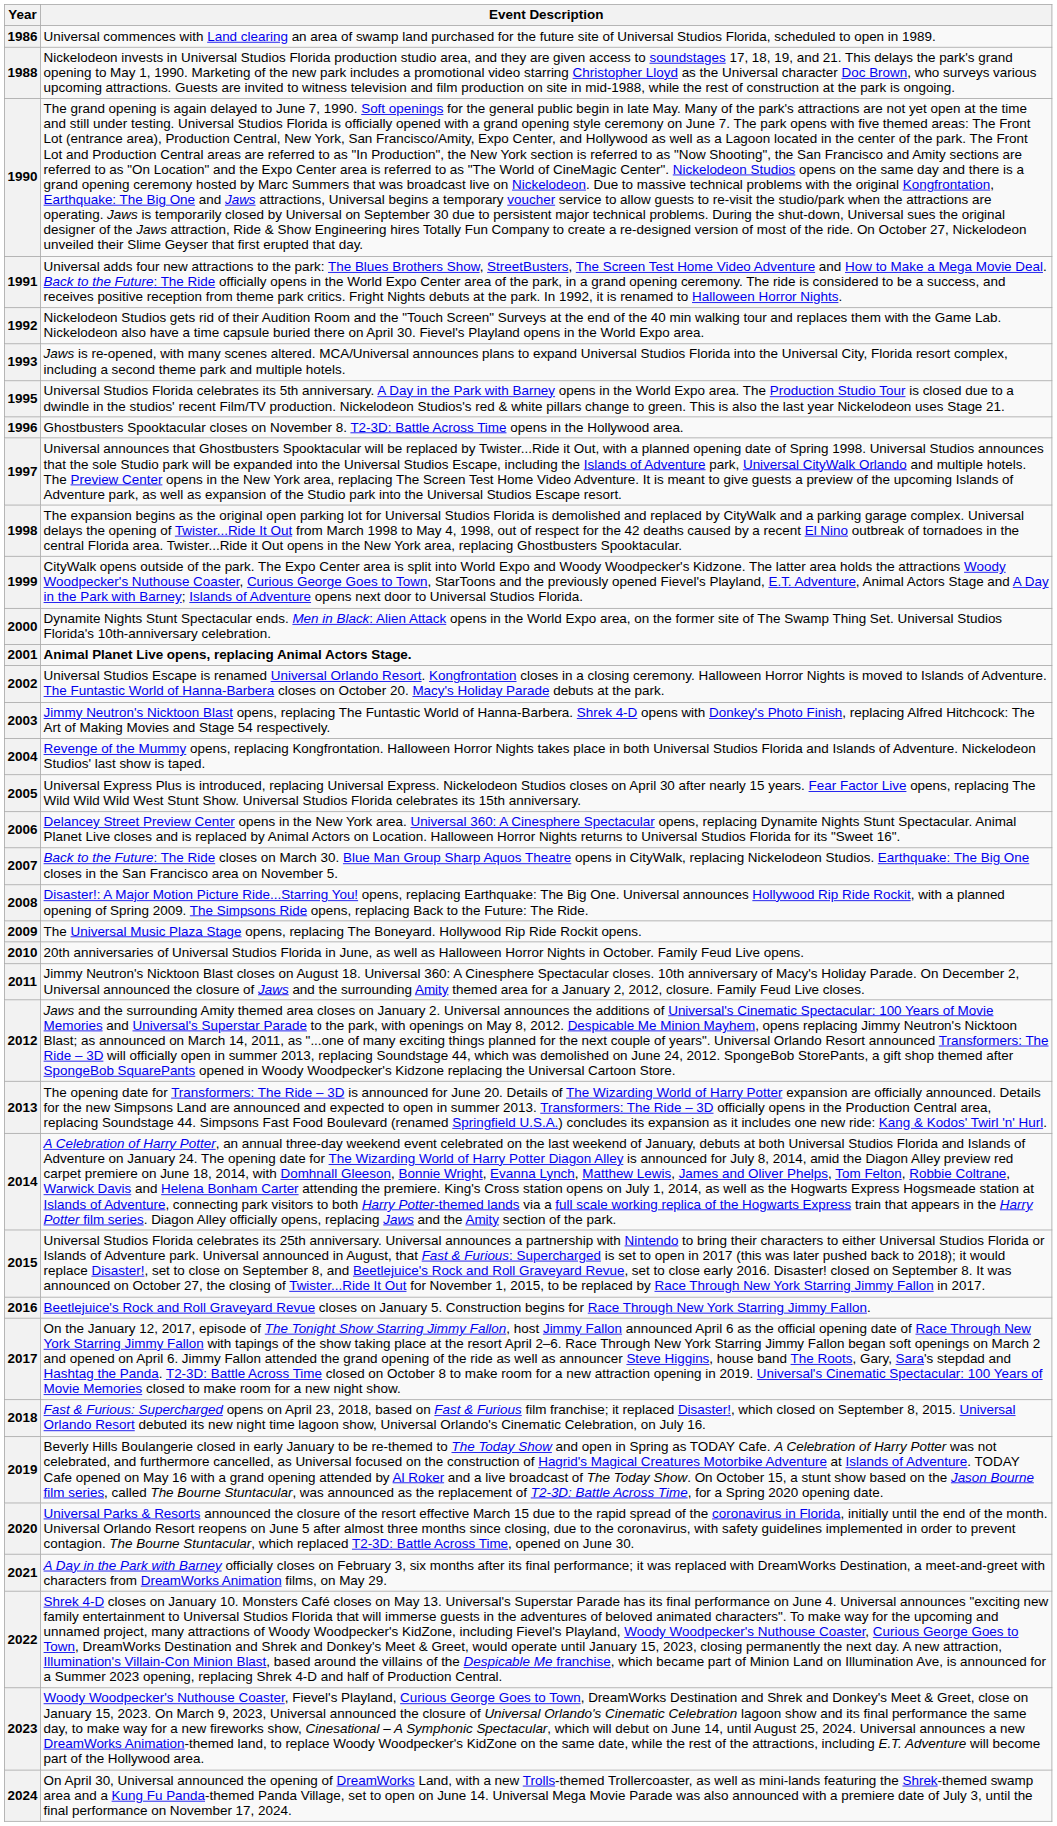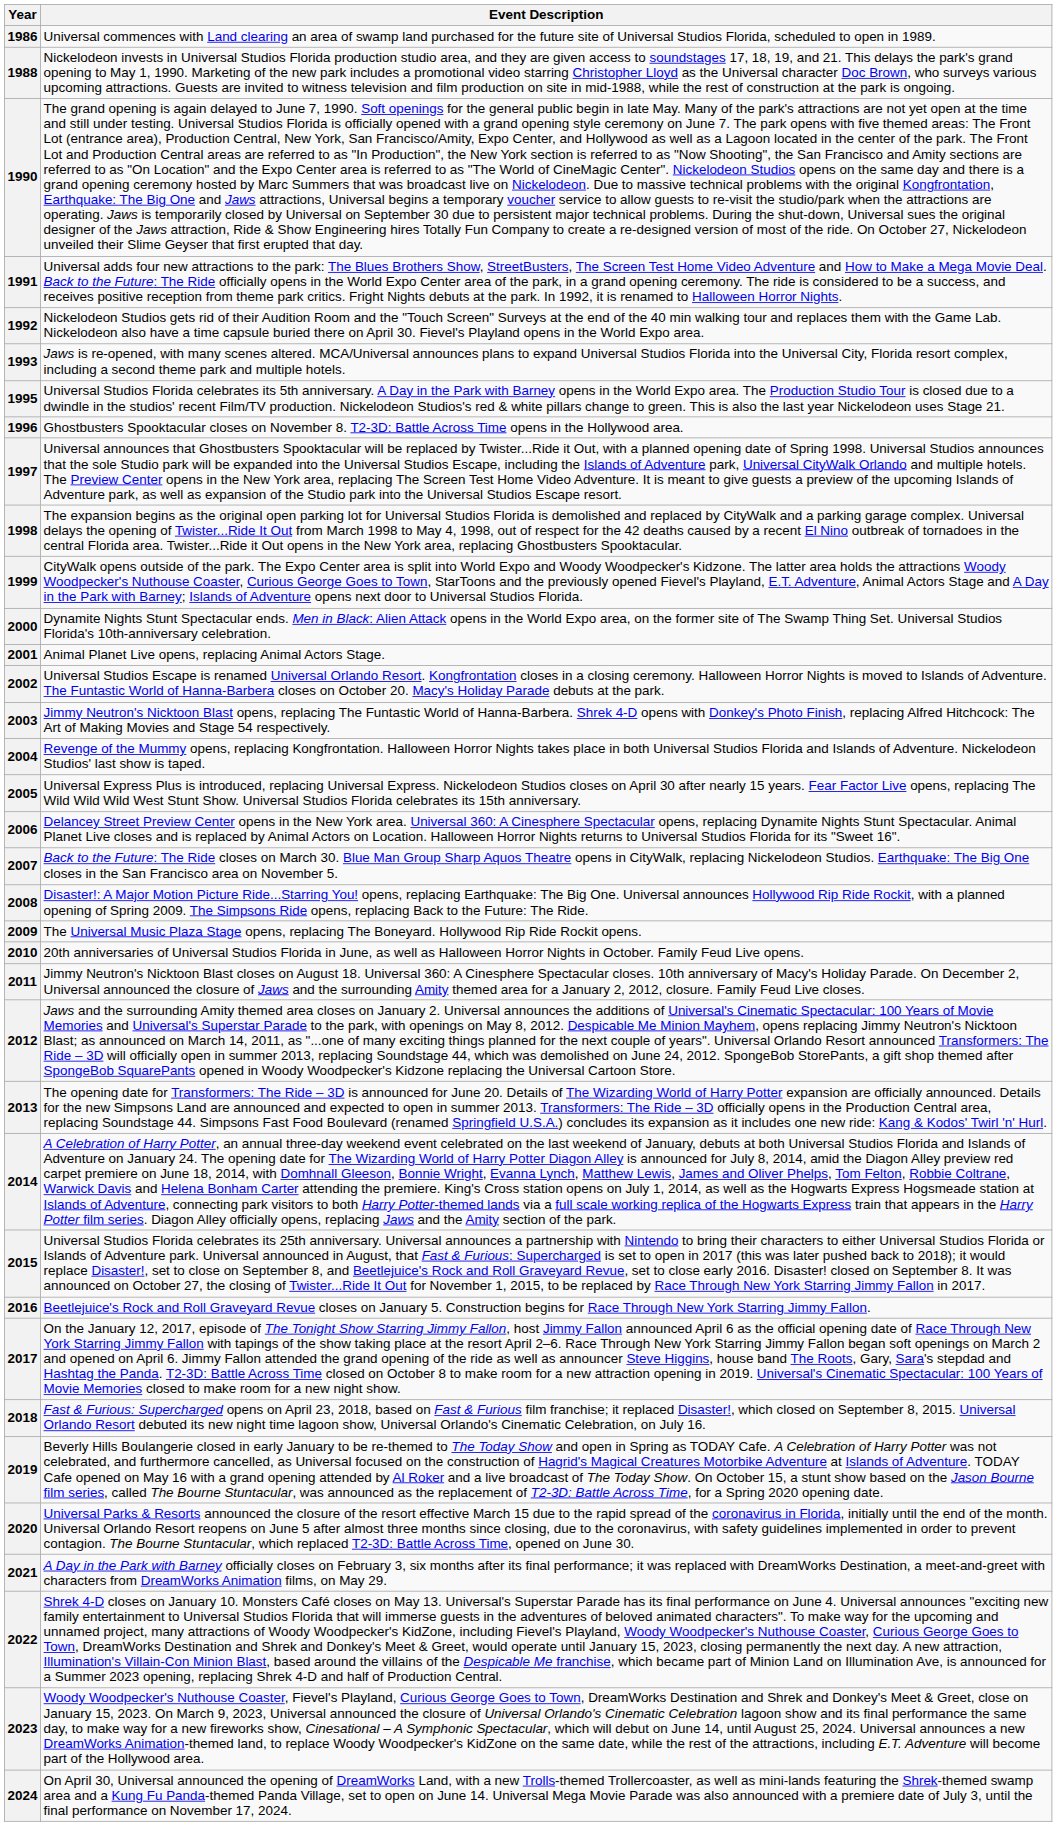(228, 655) bold -> (214, 655) normal
